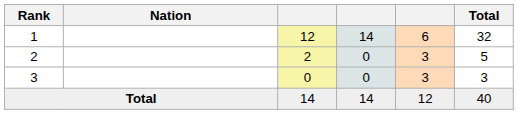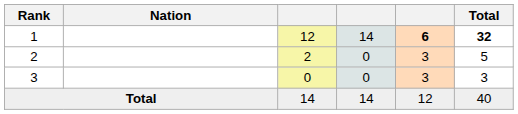(425, 36) normal -> (425, 36) bold
(484, 36) normal -> (484, 36) bold
